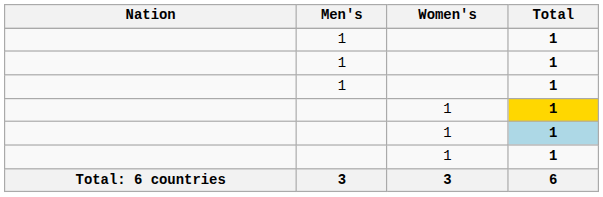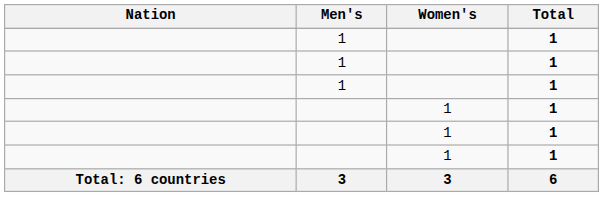(553, 110) gold background -> (553, 110) no background
(553, 133) lightblue background -> (553, 133) no background
